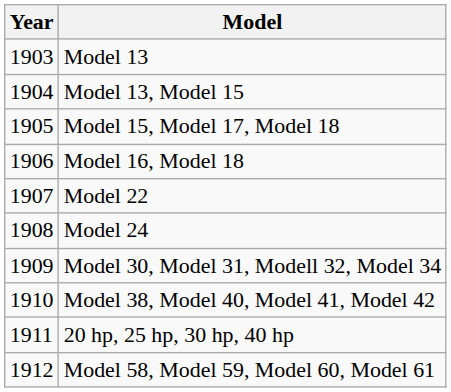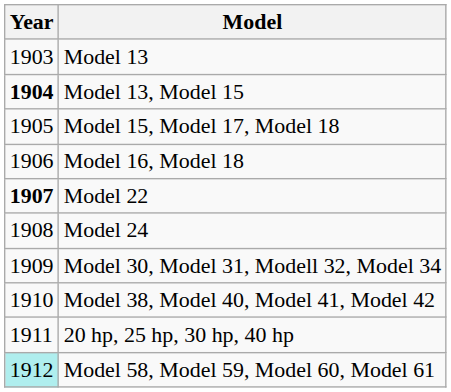(32, 91) normal -> (32, 91) bold
(32, 195) normal -> (32, 195) bold
(32, 369) no background -> (32, 369) paleturquoise background
